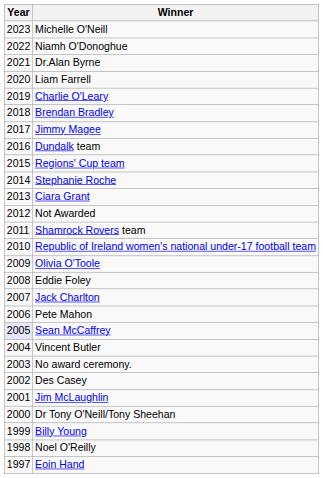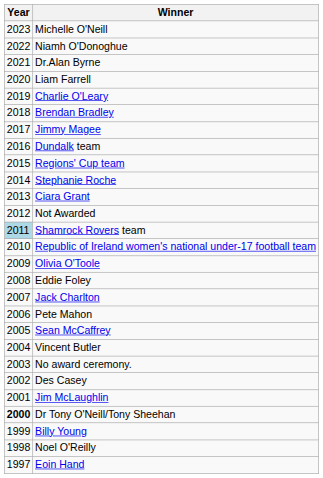(18, 230) no background -> (18, 230) lightblue background
(19, 331) lavender background -> (19, 331) no background
(19, 414) normal -> (19, 414) bold
